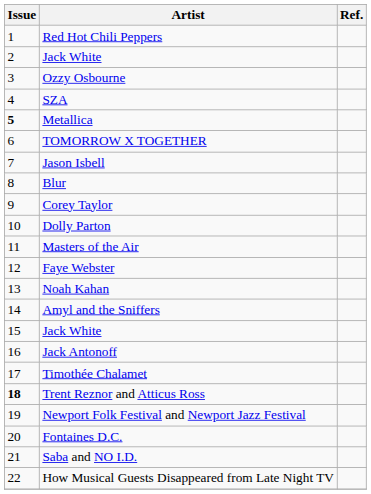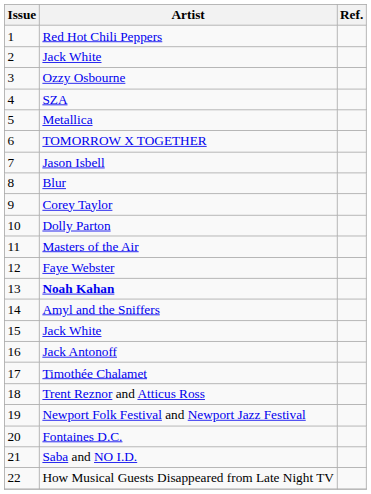(11, 120) bold -> (11, 120) normal
(76, 288) normal -> (78, 288) bold
(14, 394) bold -> (14, 394) normal
